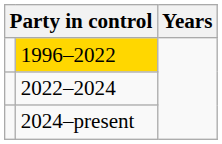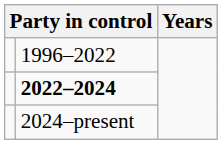(68, 54) gold background -> (68, 54) no background
(68, 88) normal -> (68, 88) bold
